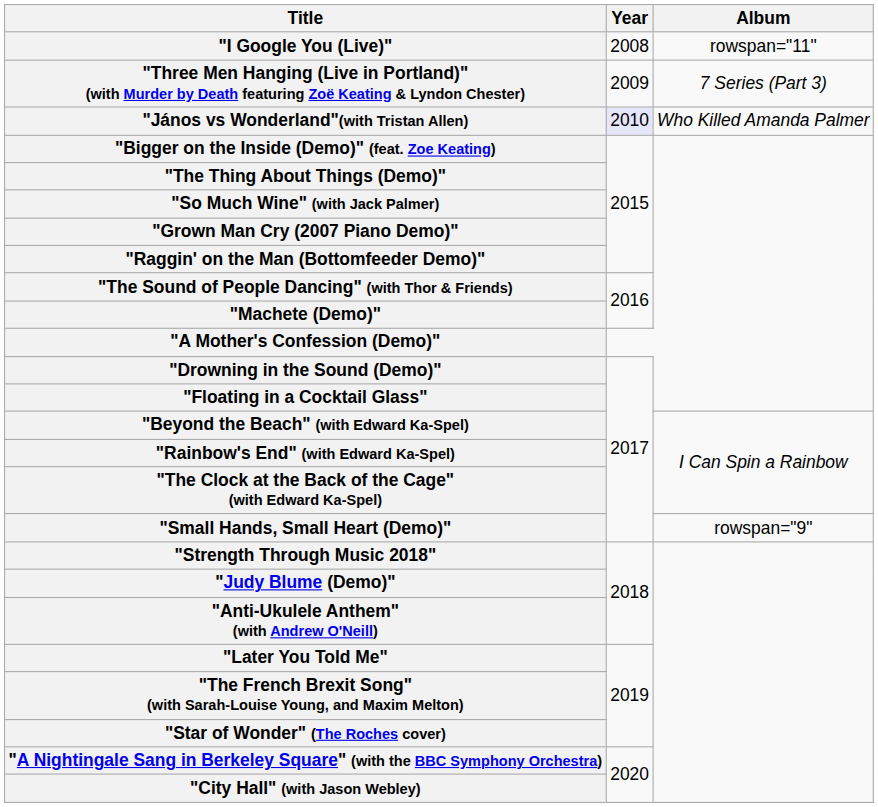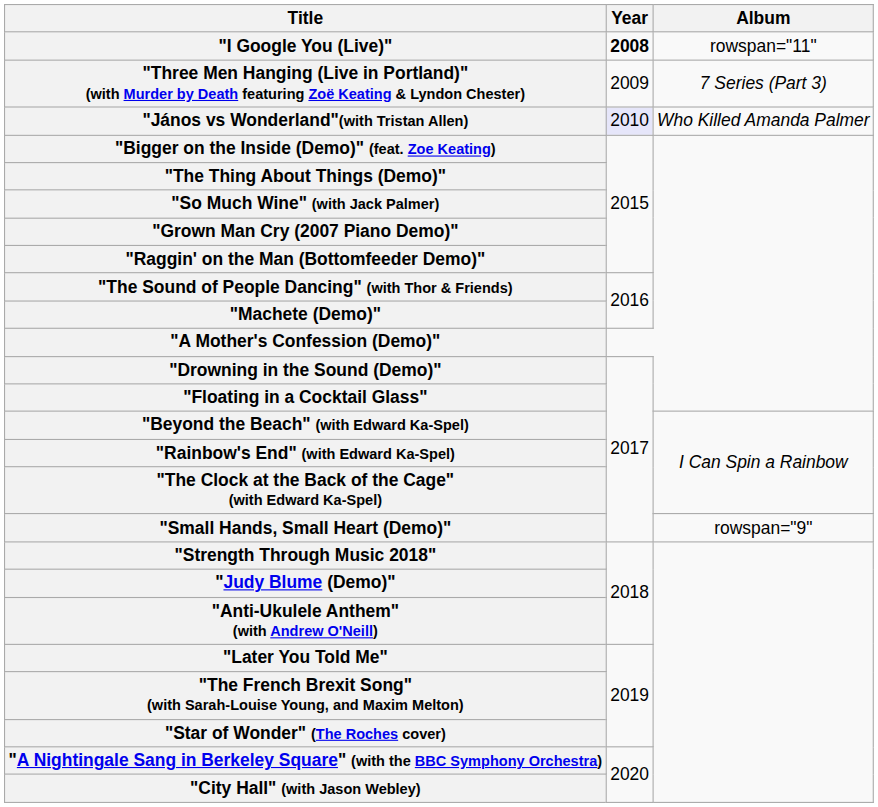(630, 45) normal -> (630, 45) bold
